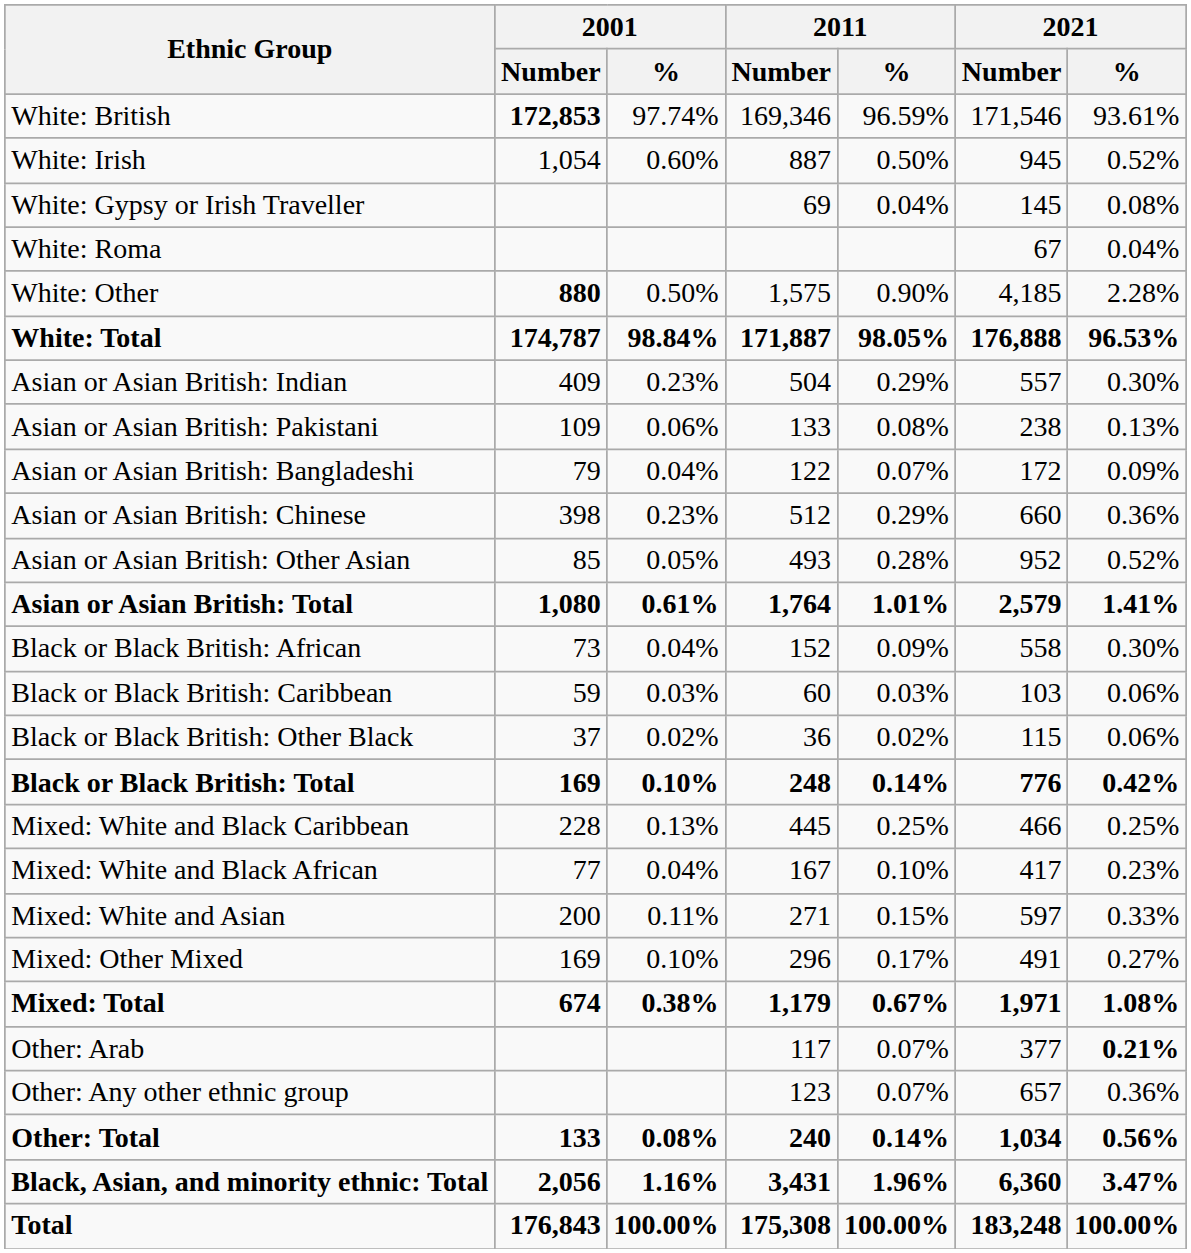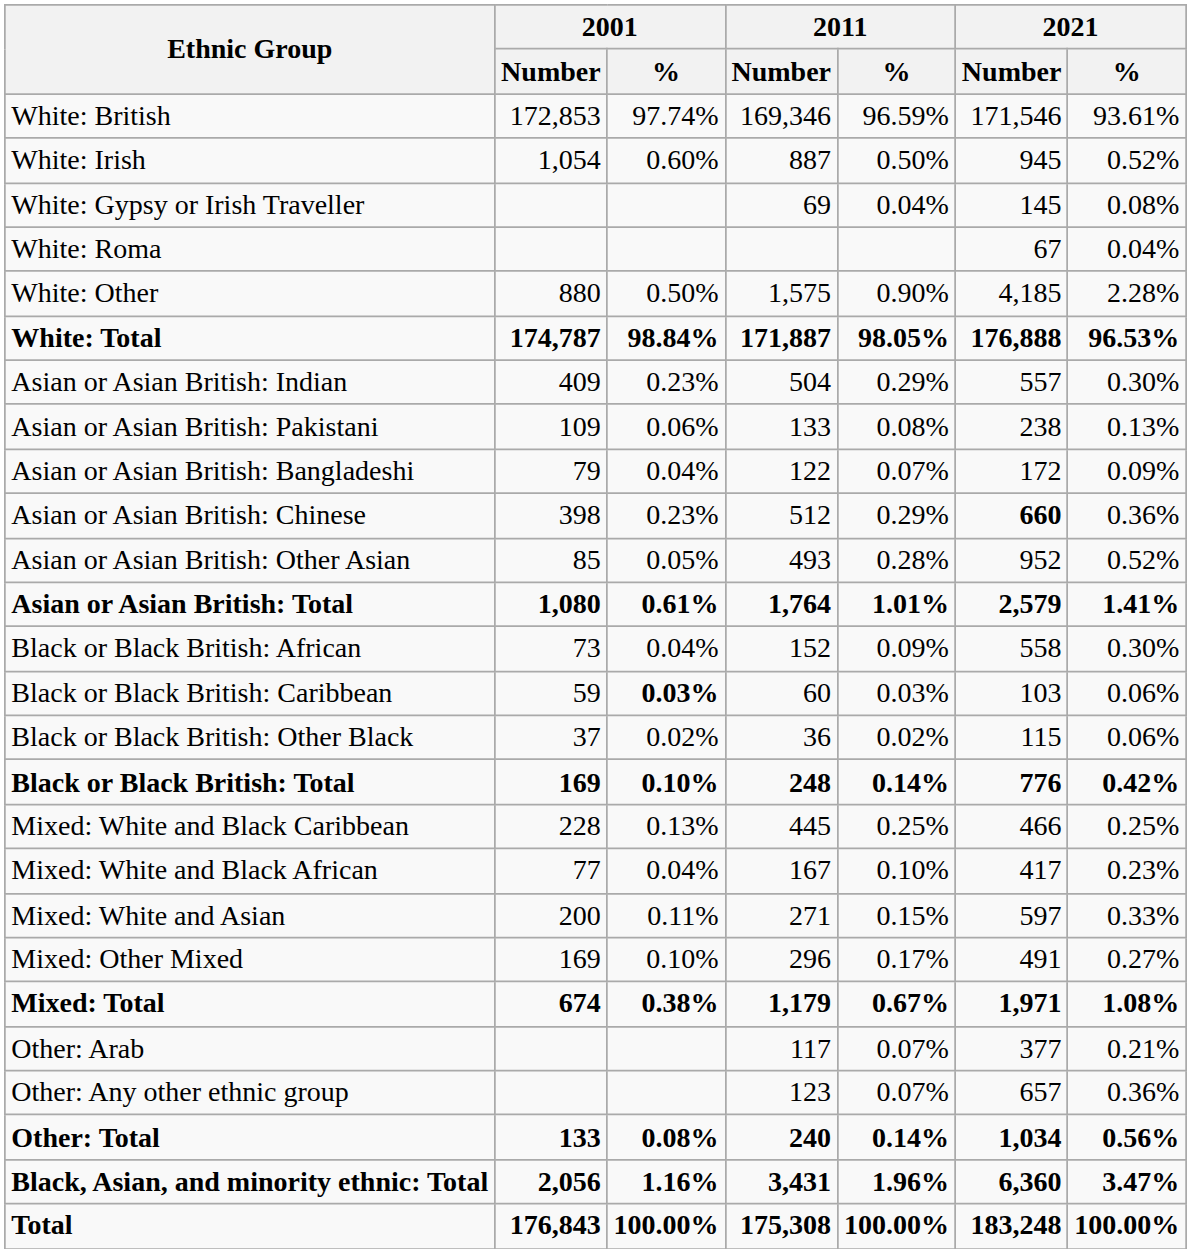(555, 115) bold -> (555, 115) normal
(580, 293) bold -> (580, 293) normal
(1040, 515) normal -> (1040, 515) bold
(682, 692) normal -> (680, 692) bold
(1141, 1048) bold -> (1143, 1048) normal
